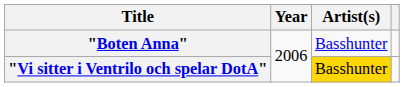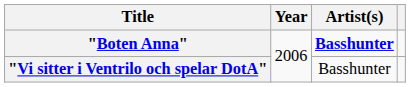(351, 43) normal -> (354, 43) bold
(351, 69) gold background -> (354, 69) no background
